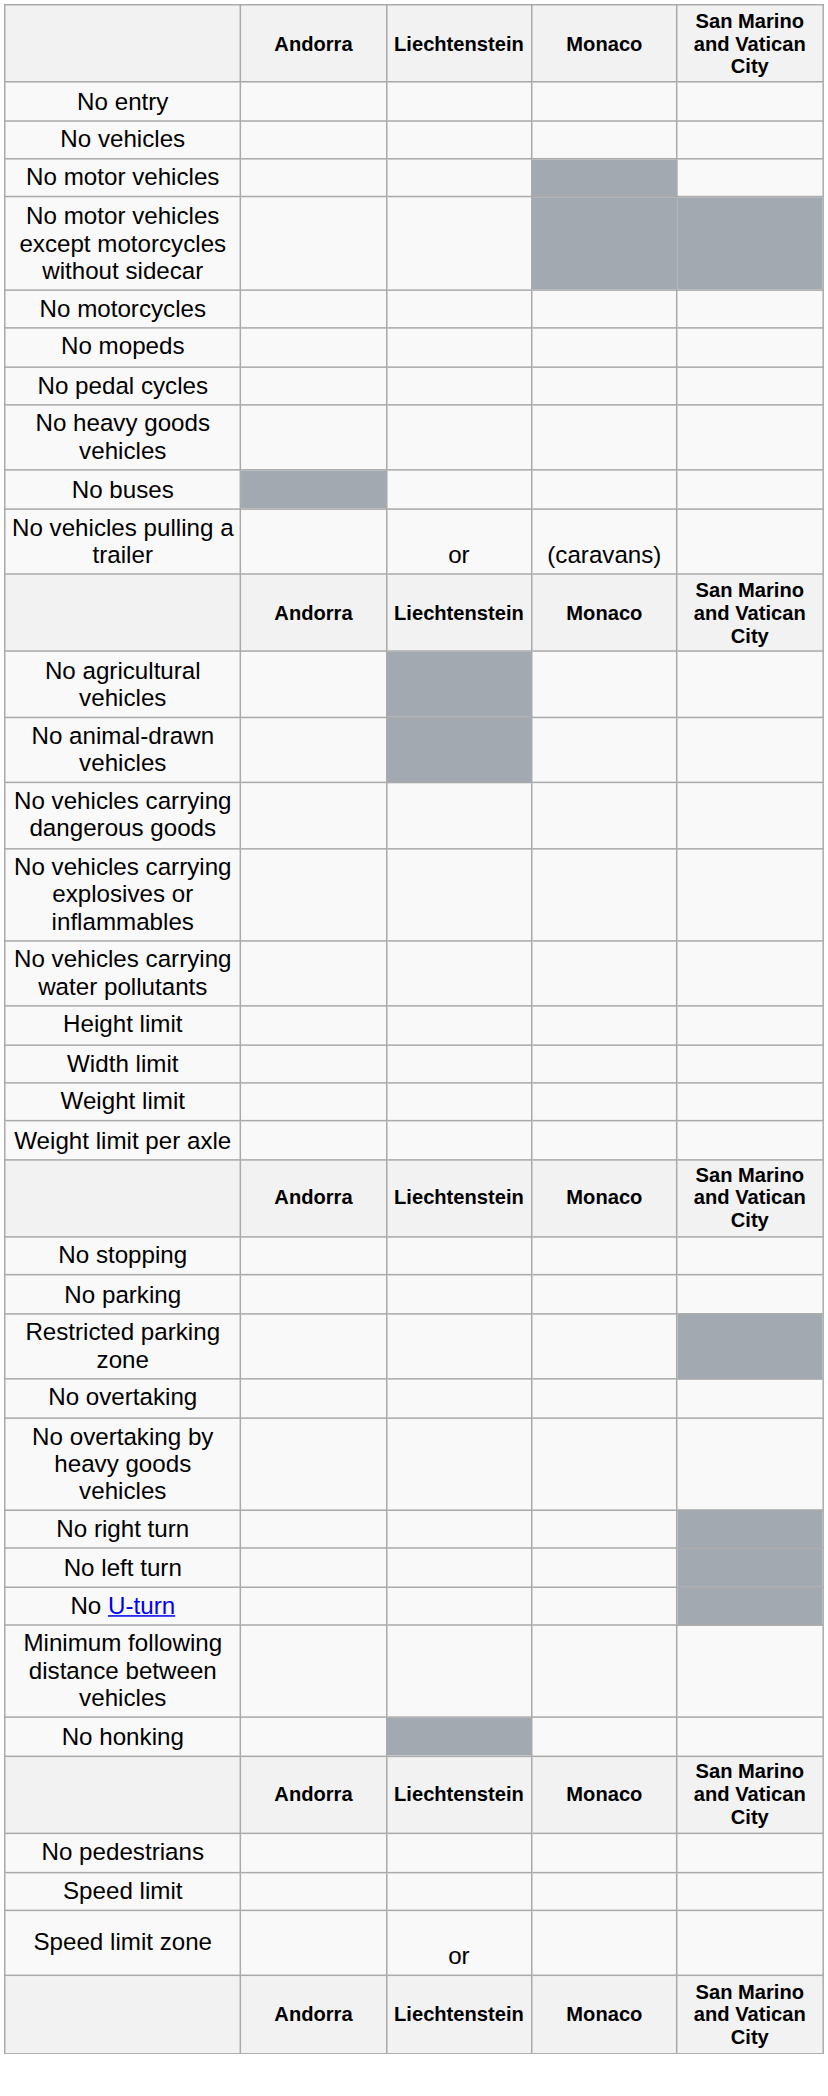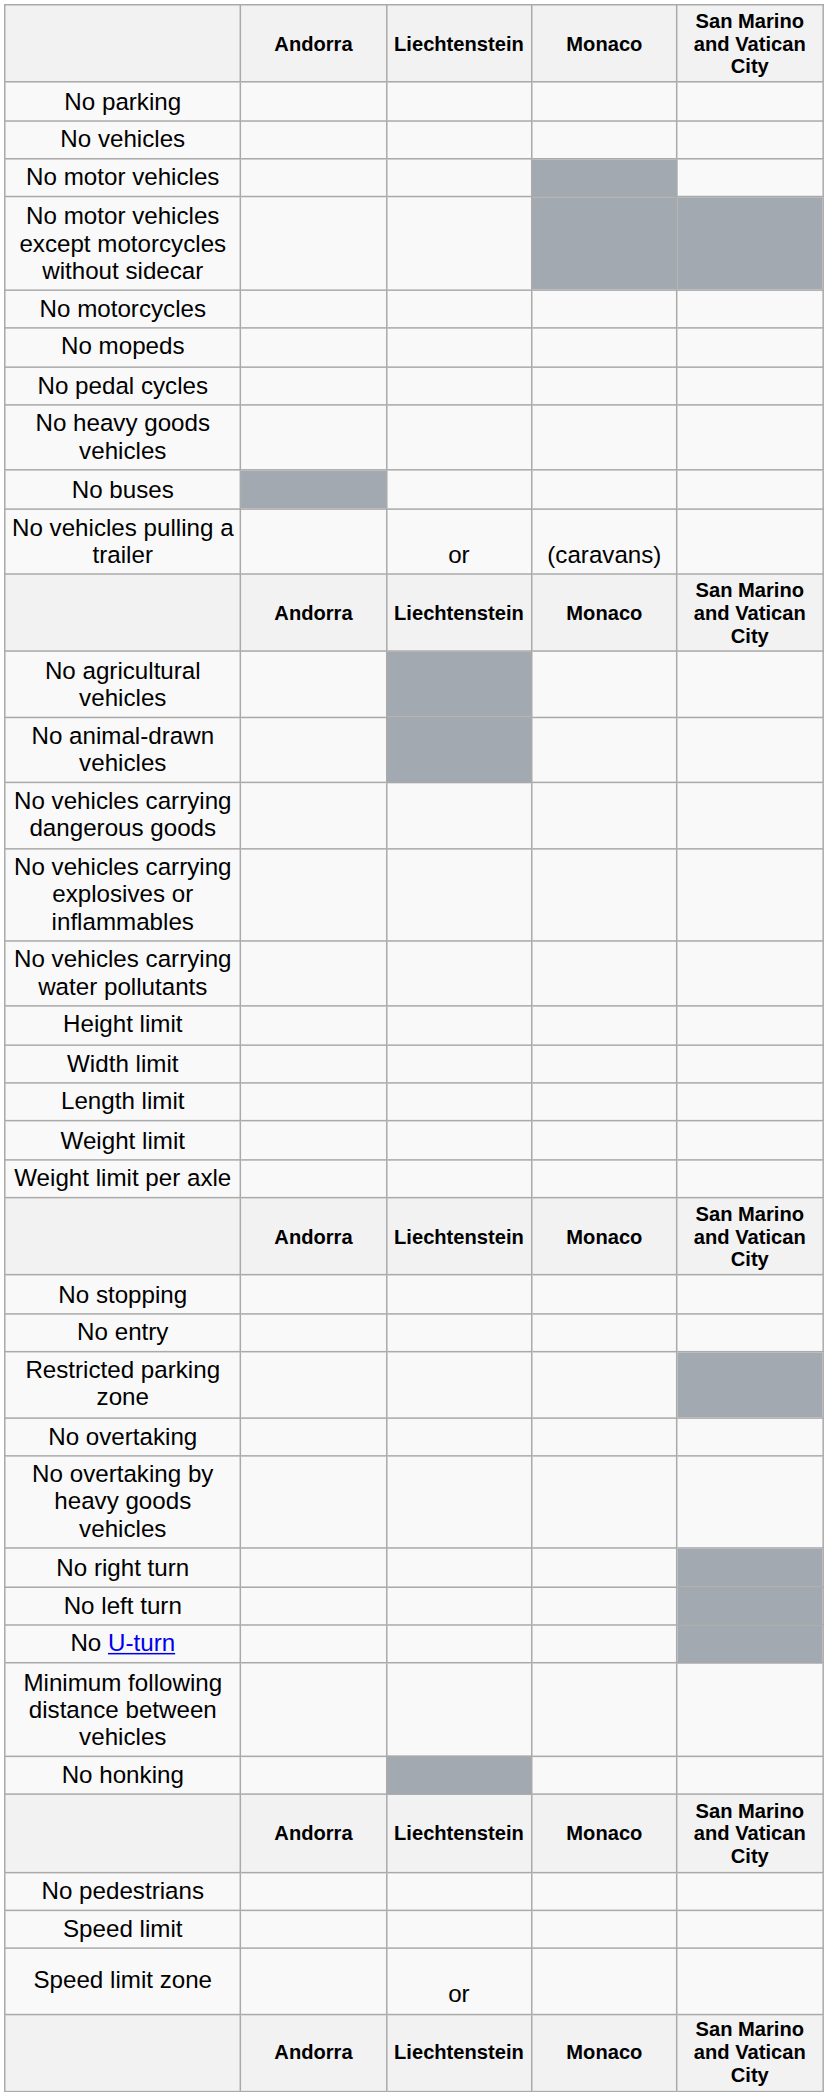rows swapped: (123, 101) <-> (123, 1294)
+ row: (123, 1101)
